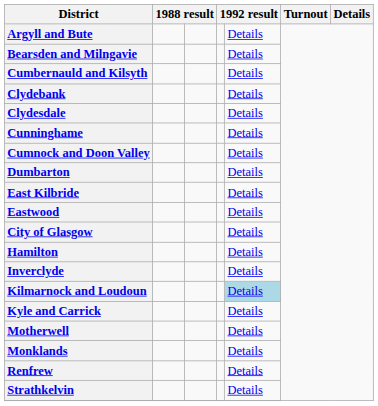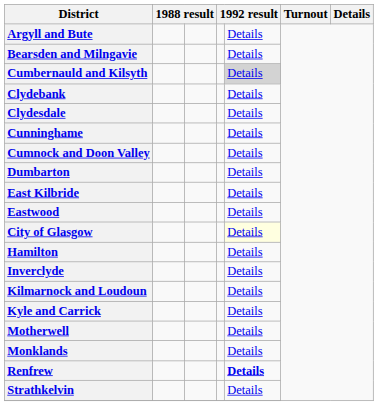(245, 73) no background -> (245, 73) lightgrey background
(245, 232) no background -> (245, 232) lightyellow background
(245, 291) lightblue background -> (245, 291) no background
(245, 370) normal -> (246, 370) bold
